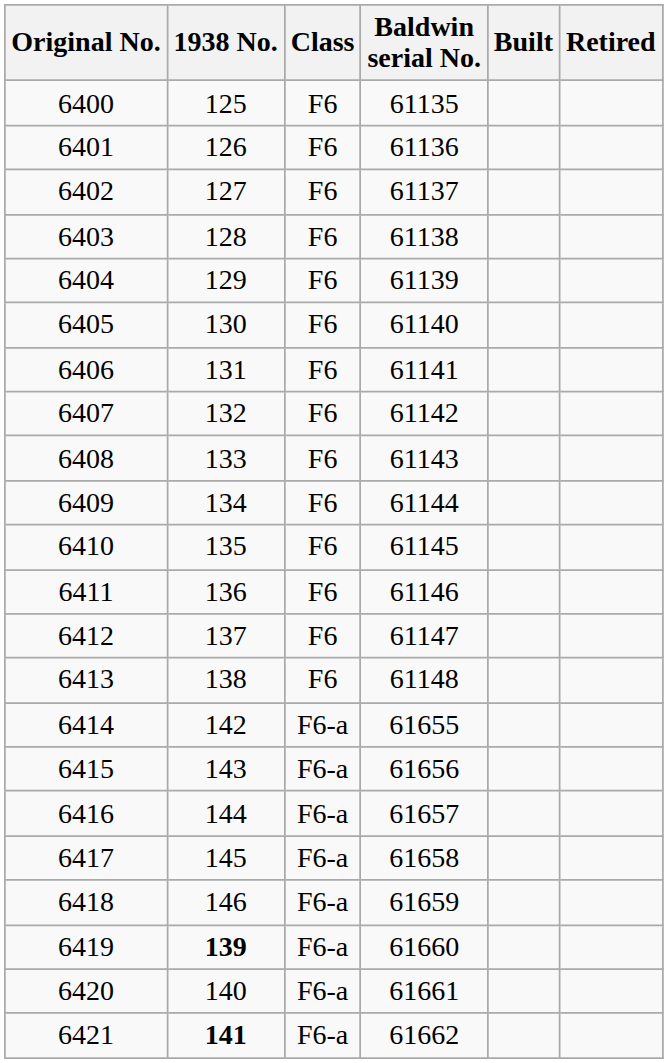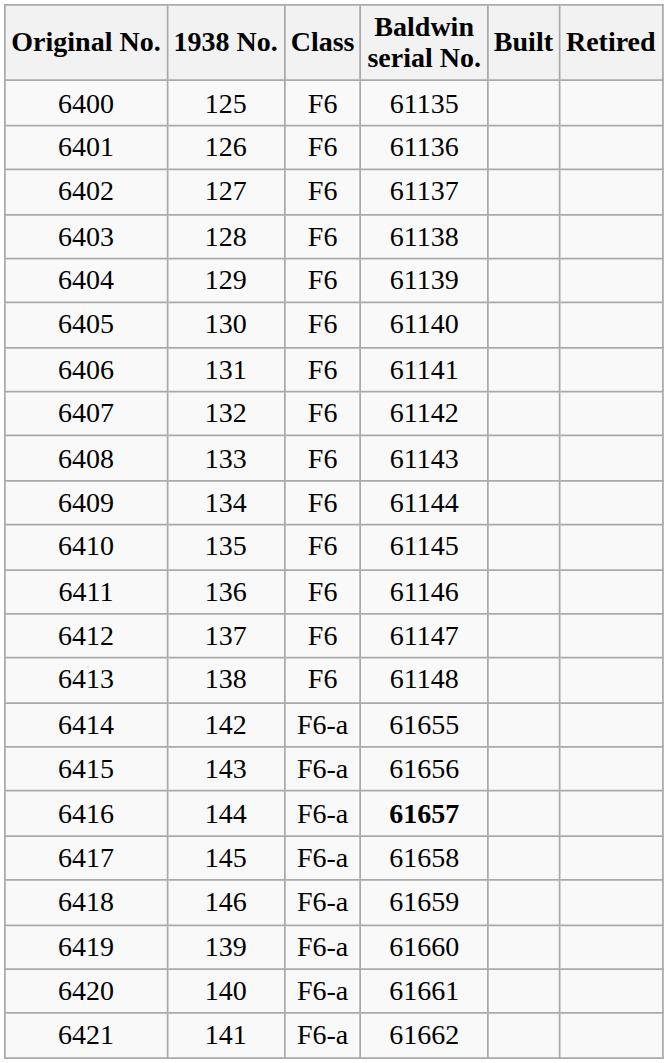(424, 813) normal -> (424, 813) bold
(226, 946) bold -> (226, 946) normal
(226, 1035) bold -> (226, 1035) normal
